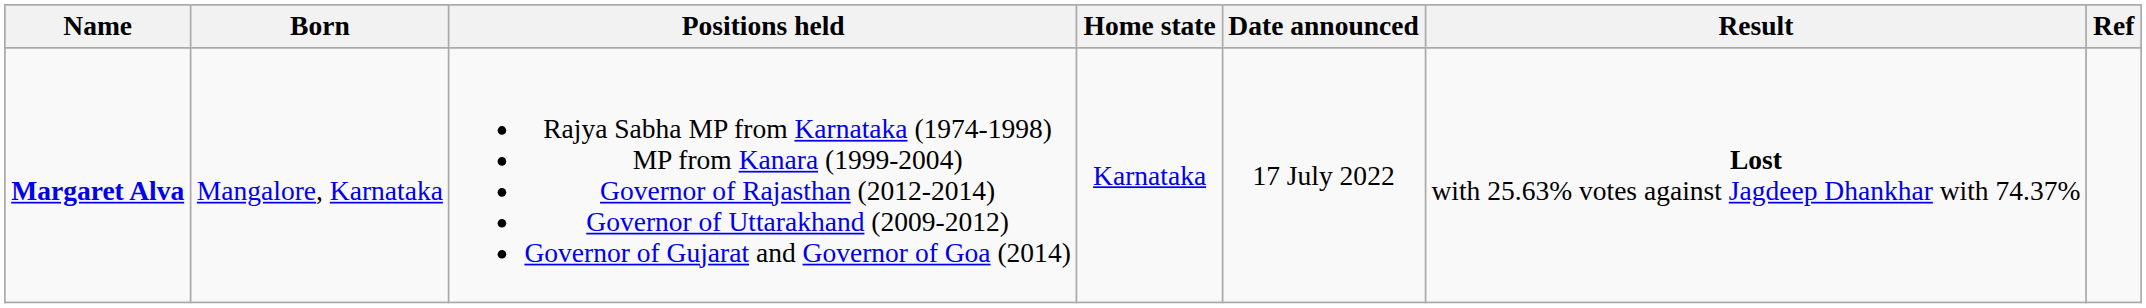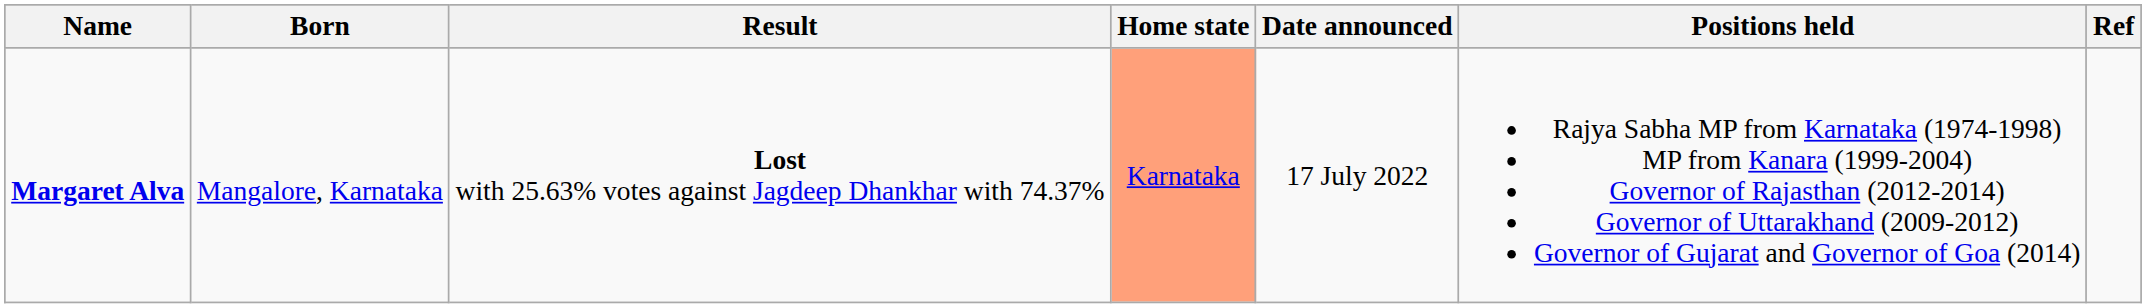columns swapped: (763, 26) <-> (1756, 26)
(1150, 174) no background -> (1183, 174) lightsalmon background
